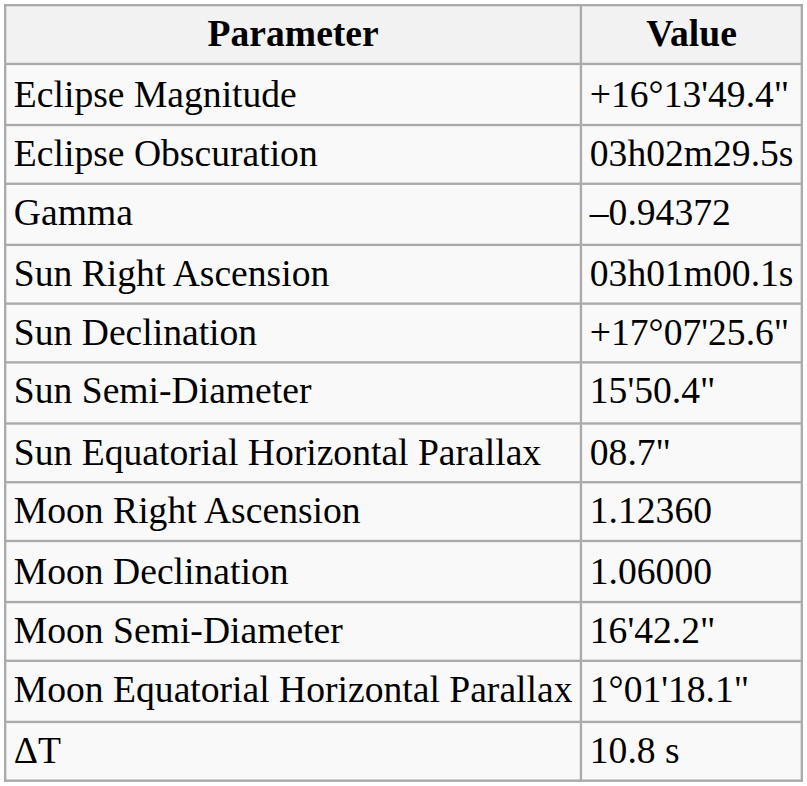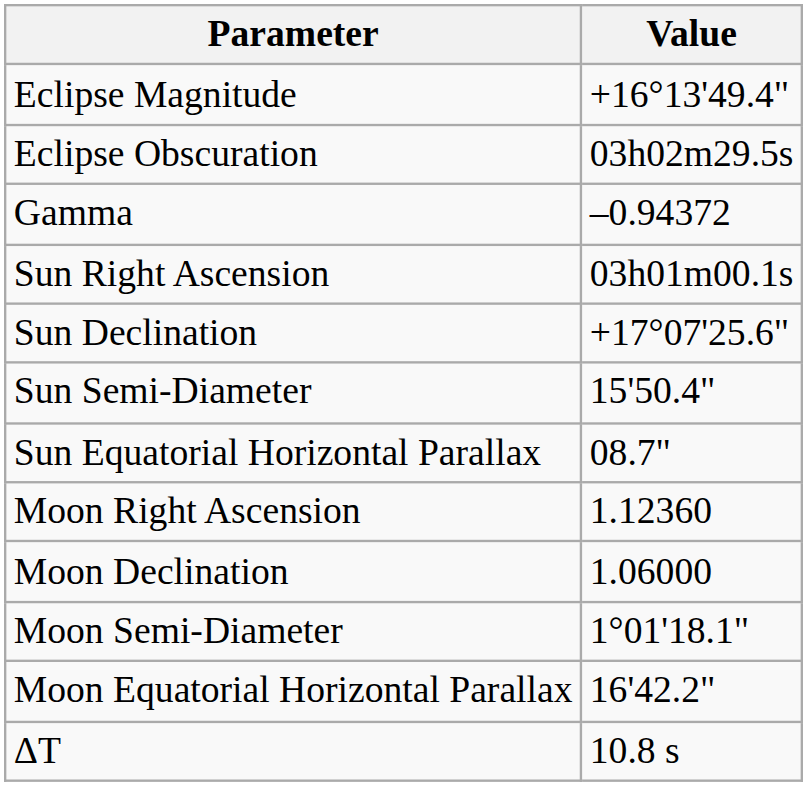(653, 630) 16'42.2" -> (669, 630) 1°01'18.1"
(669, 690) 1°01'18.1" -> (653, 690) 16'42.2"
